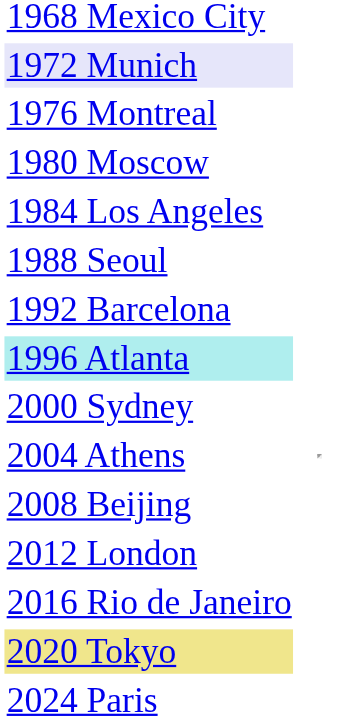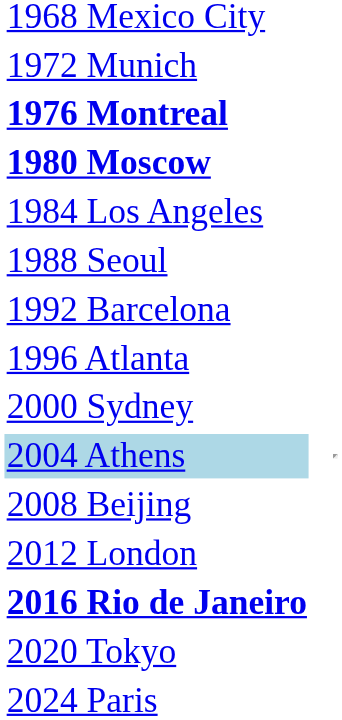(102, 64) lavender background -> (102, 64) no background
(112, 113) normal -> (117, 113) bold
(108, 162) normal -> (109, 162) bold
(98, 357) paleturquoise background -> (98, 357) no background
(96, 455) no background -> (96, 455) lightblue background
(149, 602) normal -> (157, 602) bold
(91, 650) khaki background -> (91, 650) no background
